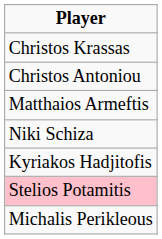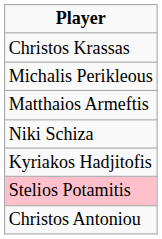(75, 76) Christos Antoniou -> (81, 76) Michalis Perikleous
(81, 219) Michalis Perikleous -> (75, 219) Christos Antoniou
